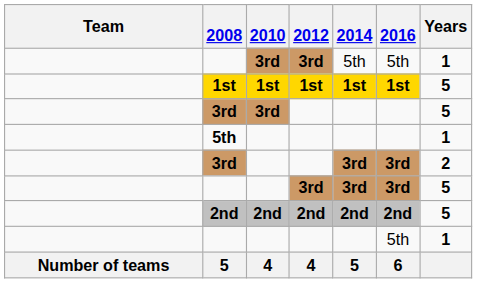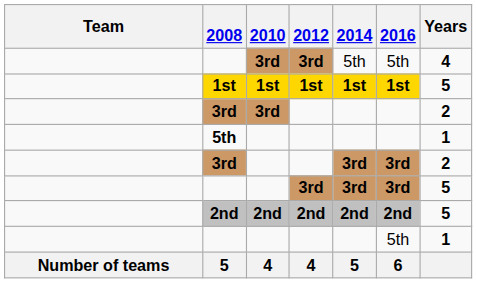(446, 61) 1 -> (446, 61) 4
(446, 112) 5 -> (446, 112) 2
